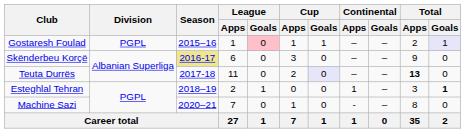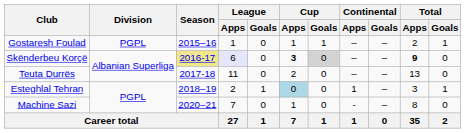(263, 43) pink background -> (263, 43) no background
(445, 43) lavender background -> (445, 43) no background
(233, 58) no background -> (233, 58) lavender background
(294, 58) normal -> (294, 58) bold
(324, 58) no background -> (324, 58) lightgrey background
(415, 58) normal -> (415, 58) bold
(324, 74) lavender background -> (324, 74) no background
(415, 74) bold -> (415, 74) normal
(294, 89) no background -> (294, 89) lightblue background
(445, 89) bold -> (445, 89) normal
